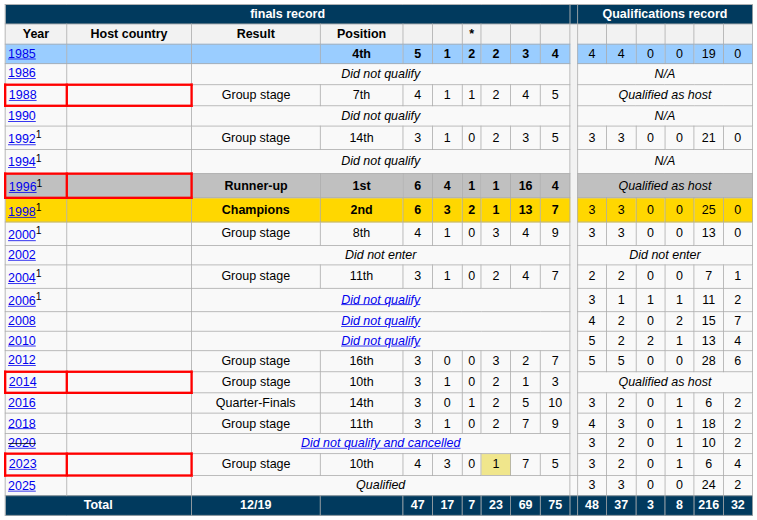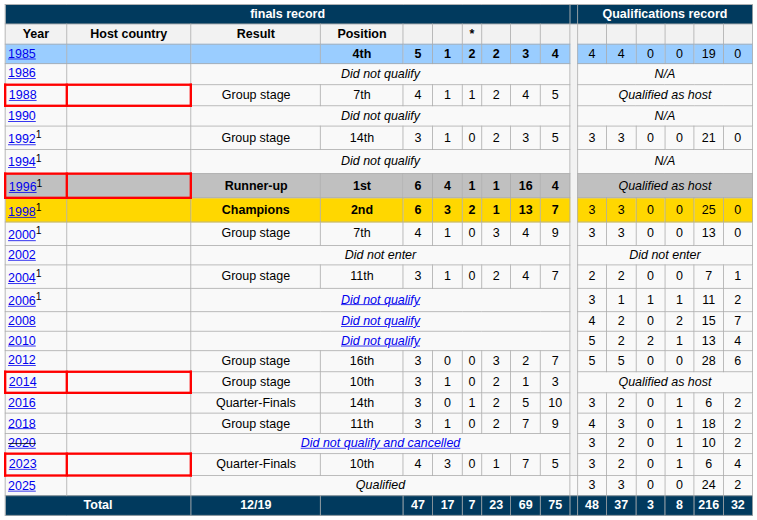(362, 233) 8th -> (362, 233) 7th
(256, 464) Group stage -> (256, 464) Quarter-Finals
(496, 464) khaki background -> (496, 464) no background
